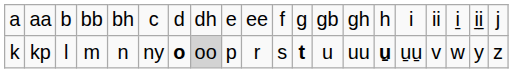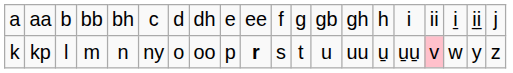(179, 51) bold -> (179, 51) normal
(206, 51) lightgrey background -> (205, 51) no background
(257, 51) normal -> (256, 51) bold
(302, 51) bold -> (301, 51) normal
(385, 51) bold -> (383, 51) normal
(436, 51) no background -> (434, 51) pink background
